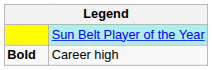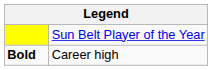(128, 34) paleturquoise background -> (128, 34) no background
